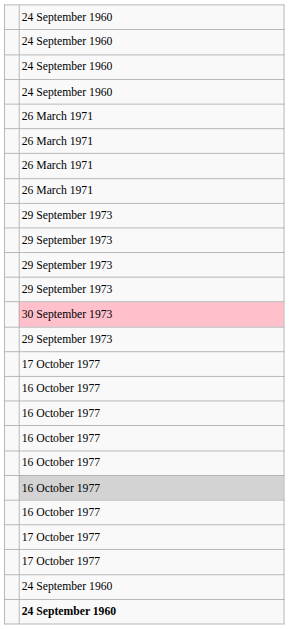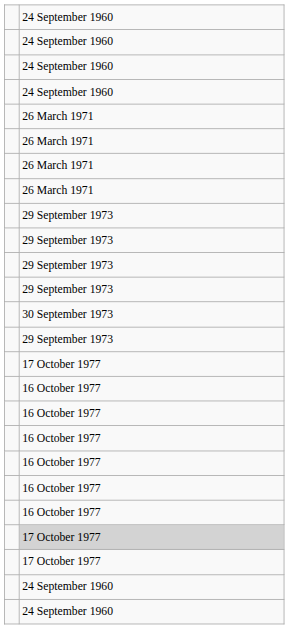(67, 314) pink background -> (68, 314) no background
(61, 487) lightgrey background -> (61, 487) no background
(61, 537) no background -> (61, 537) lightgrey background
(69, 611) bold -> (68, 611) normal
